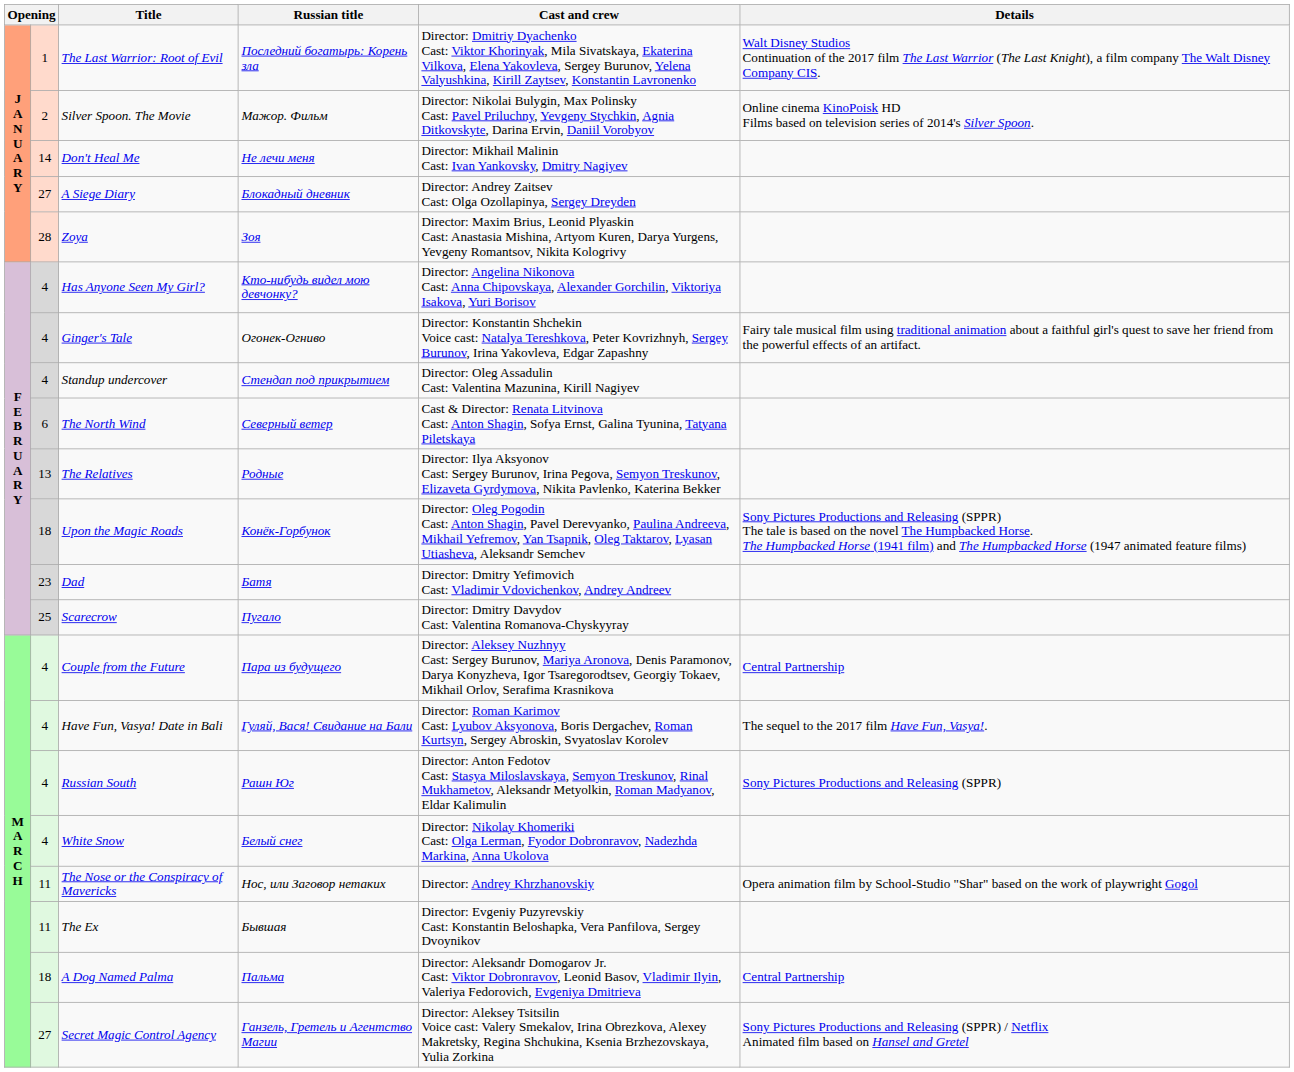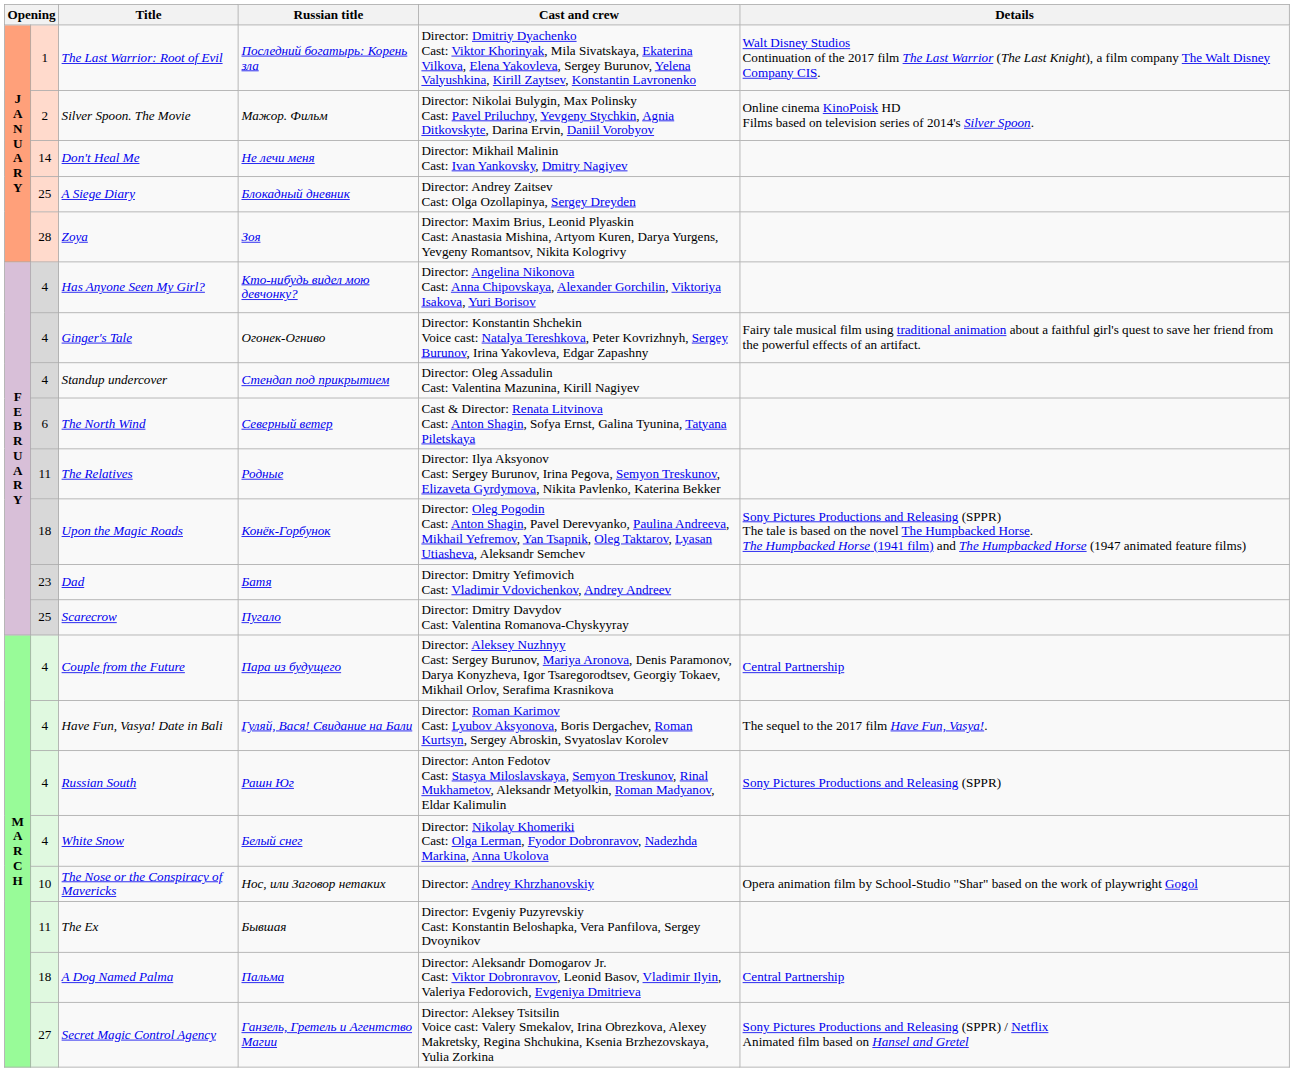(45, 194) 27 -> (45, 194) 25
(45, 473) 13 -> (45, 473) 11
(45, 883) 11 -> (45, 883) 10
